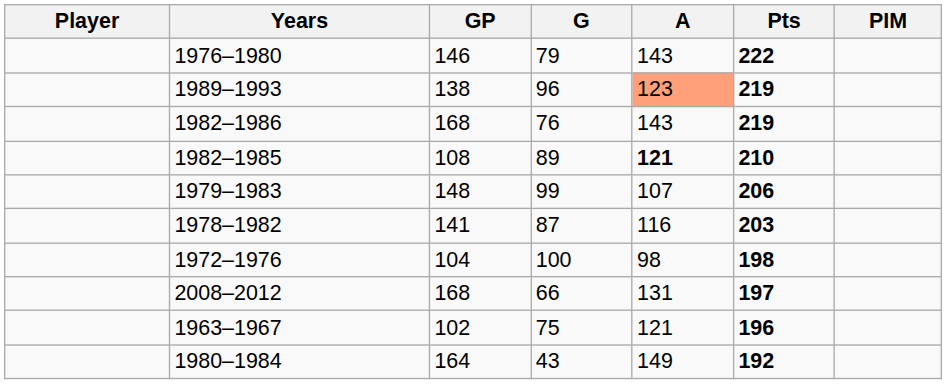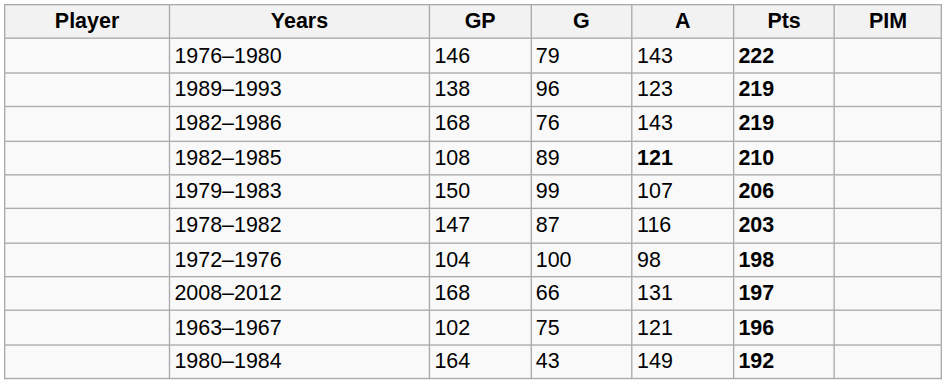(655, 89) lightsalmon background -> (655, 89) no background
(452, 191) 148 -> (452, 191) 150
(452, 225) 141 -> (452, 225) 147
